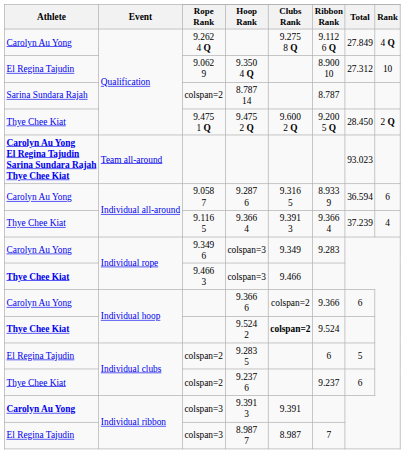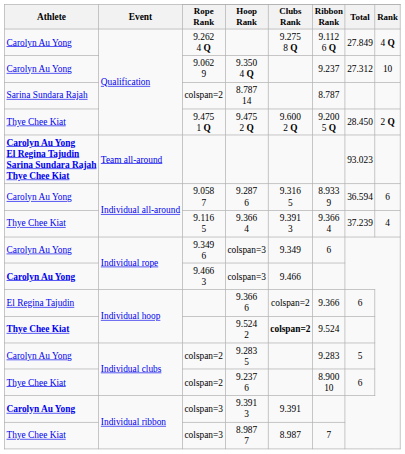(40, 69) El Regina Tajudin -> (39, 69) Carolyn Au Yong
(329, 69) 8.900 10 -> (329, 69) 9.237
(329, 250) 9.283 -> (329, 250) 6
(38, 277) Thye Chee Kiat -> (41, 277) Carolyn Au Yong
(39, 303) Carolyn Au Yong -> (40, 303) El Regina Tajudin
(40, 356) El Regina Tajudin -> (39, 356) Carolyn Au Yong
(329, 356) 6 -> (329, 356) 9.283
(329, 383) 9.237 -> (329, 383) 8.900 10
(40, 436) El Regina Tajudin -> (36, 436) Thye Chee Kiat
